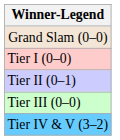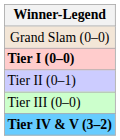(39, 59) normal -> (41, 59) bold
(58, 124) normal -> (60, 124) bold
